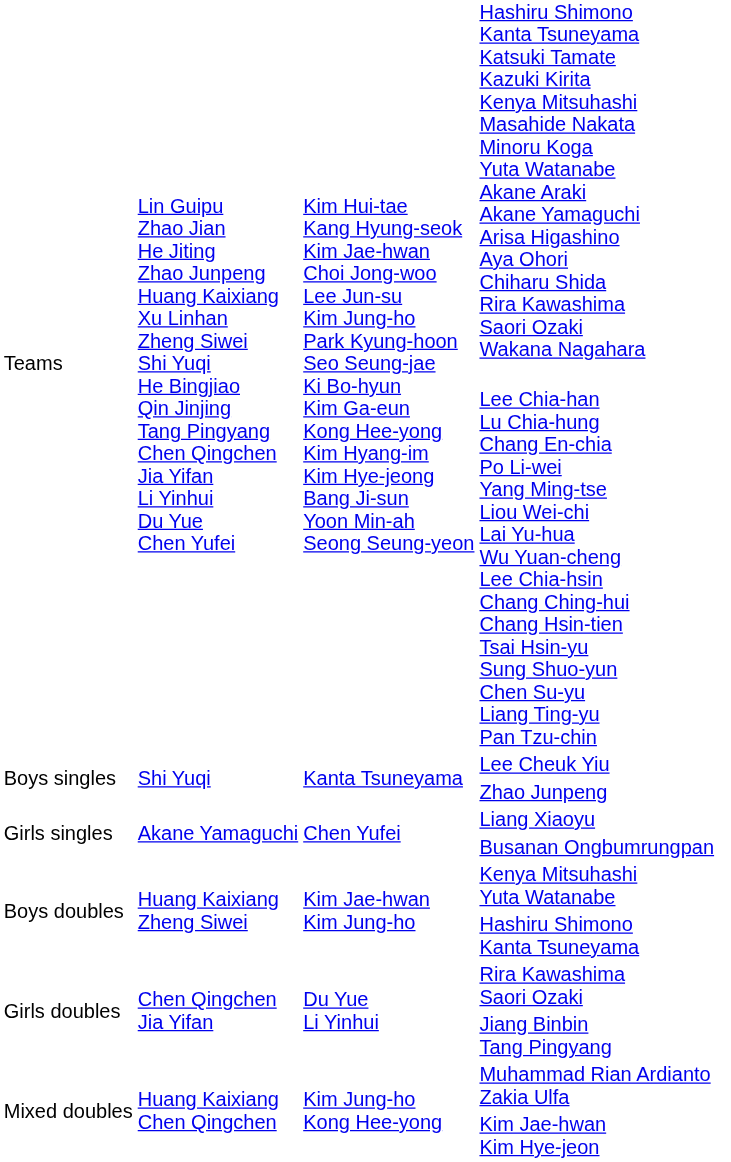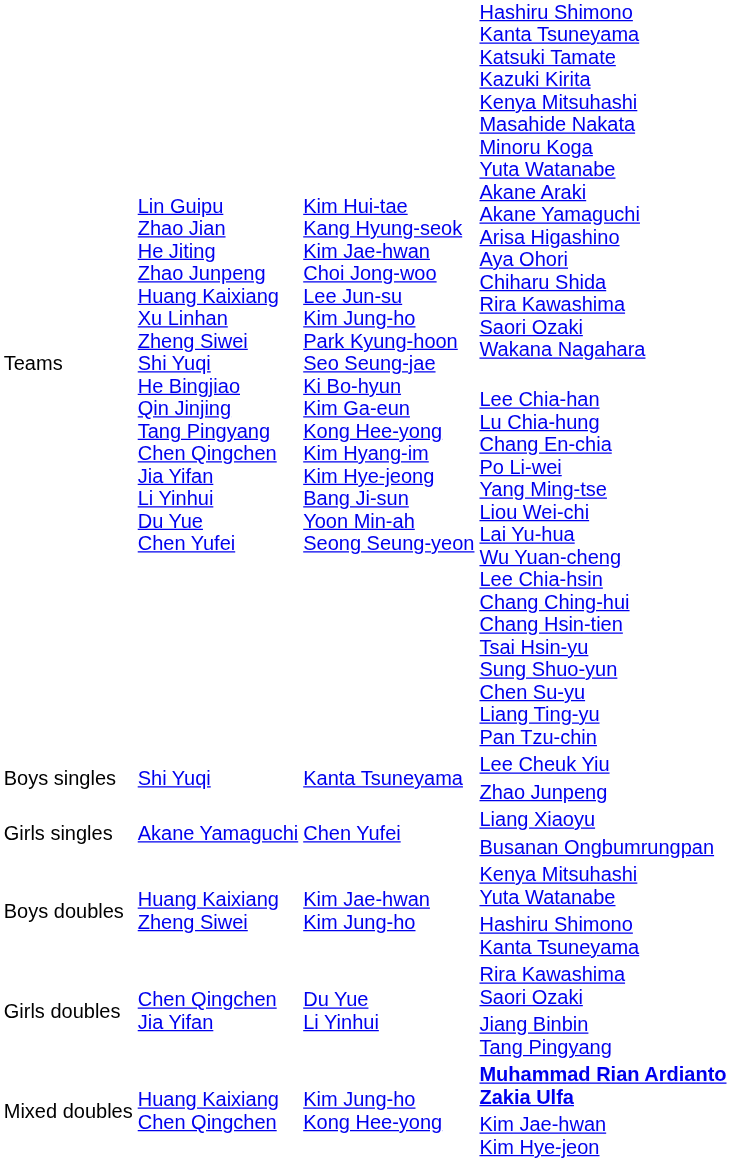(595, 1086) normal -> (603, 1086) bold
